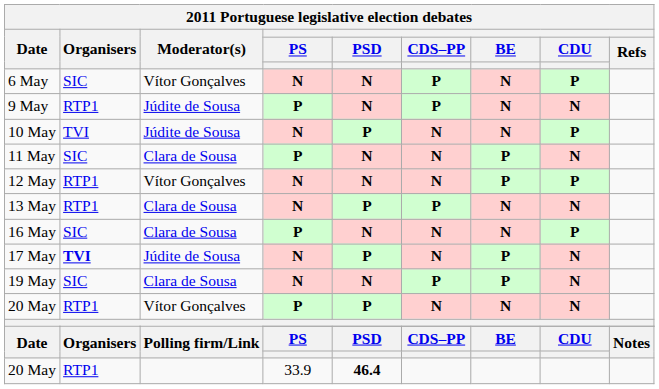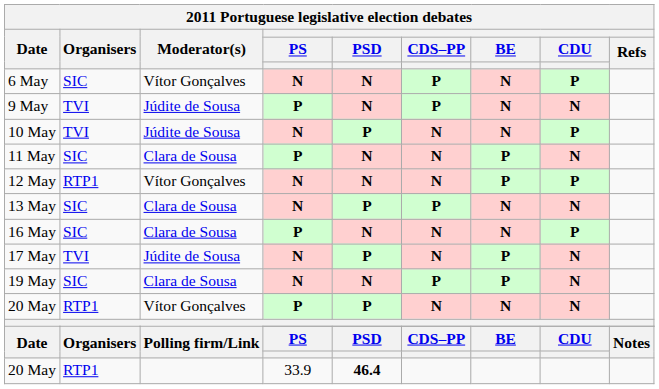(81, 106) RTP1 -> (76, 106) TVI
(81, 206) RTP1 -> (75, 206) SIC
(77, 256) bold -> (76, 256) normal
